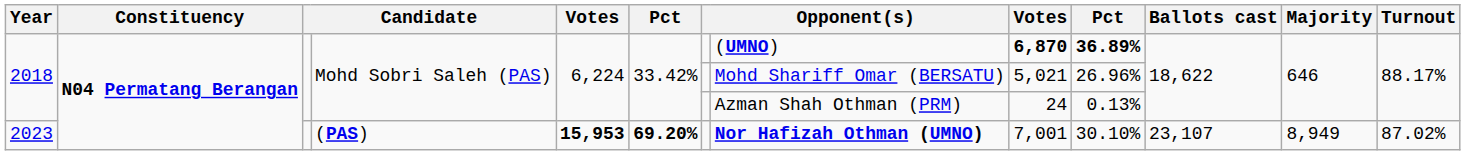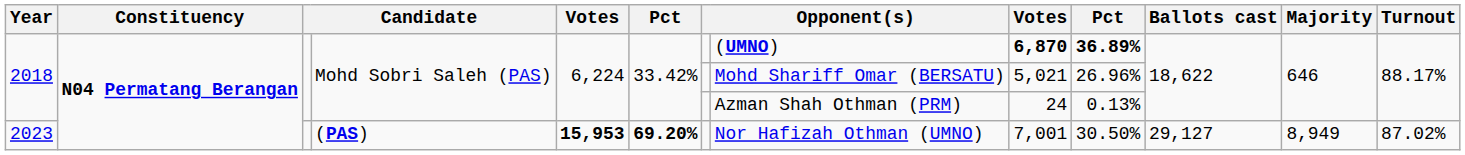(849, 135) bold -> (849, 135) normal
(1108, 135) 30.10% -> (1108, 135) 30.50%
(1181, 135) 23,107 -> (1181, 135) 29,127
